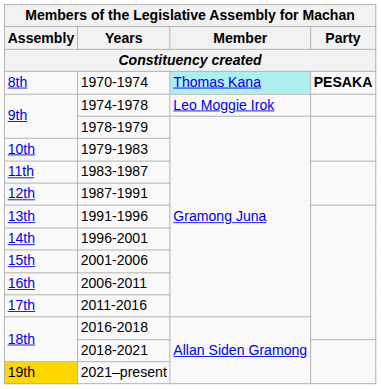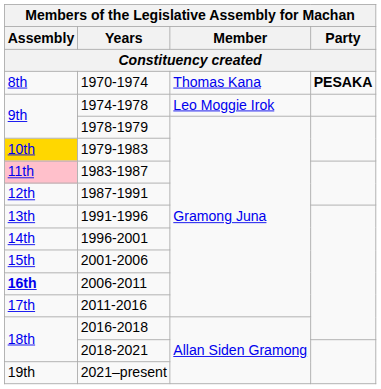(217, 82) paleturquoise background -> (217, 82) no background
(21, 149) no background -> (21, 149) gold background
(21, 171) no background -> (21, 171) pink background
(21, 283) normal -> (22, 283) bold
(21, 372) gold background -> (21, 372) no background
